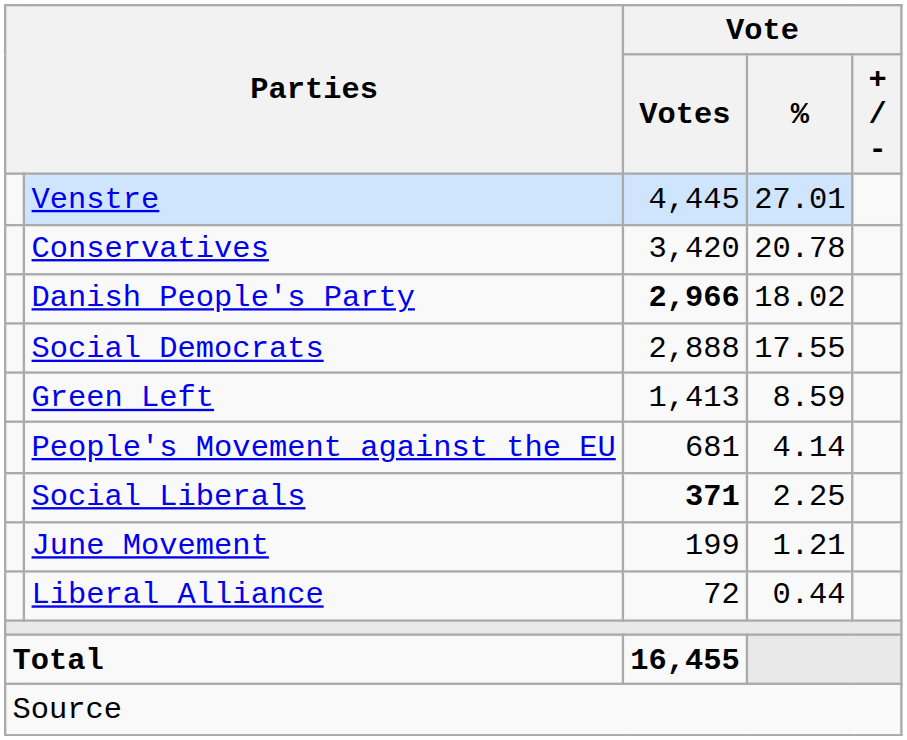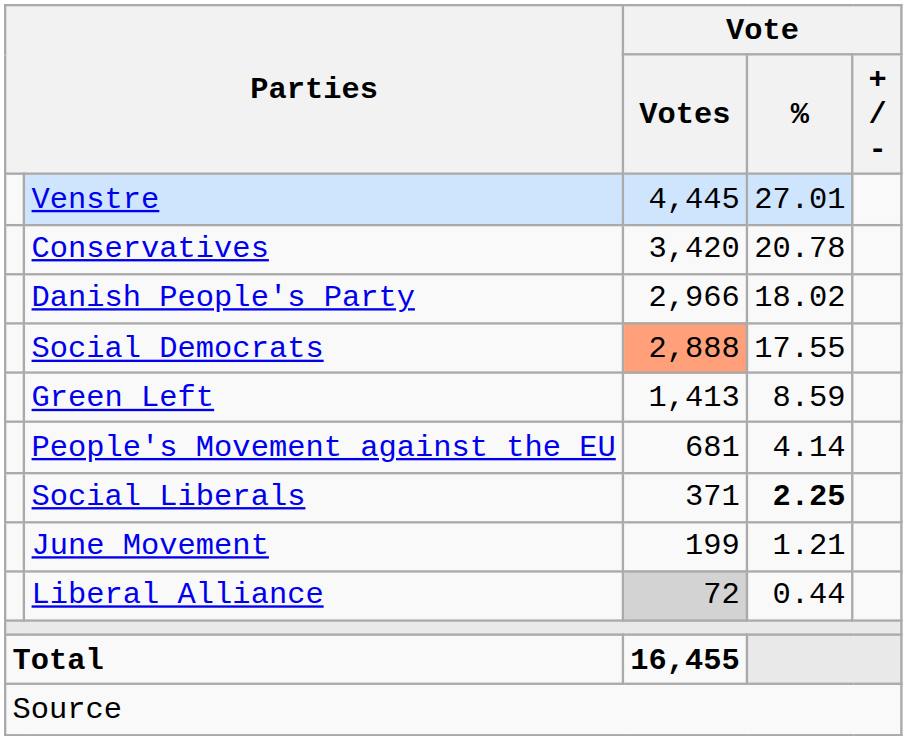(694, 298) bold -> (694, 298) normal
(694, 348) no background -> (694, 348) lightsalmon background
(712, 497) bold -> (712, 497) normal
(809, 497) normal -> (809, 497) bold
(721, 596) no background -> (721, 596) lightgrey background
